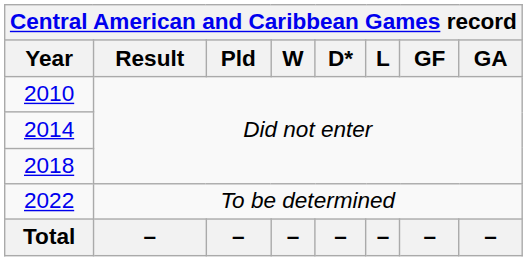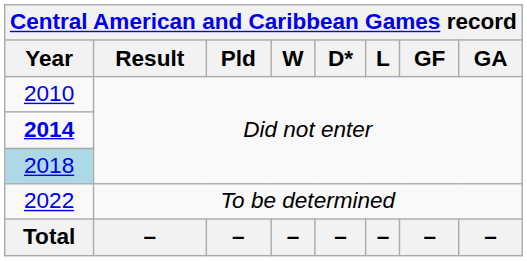(49, 129) normal -> (49, 129) bold
(49, 165) no background -> (49, 165) lightblue background
